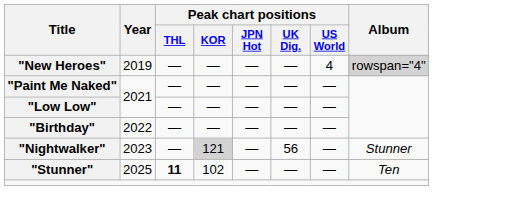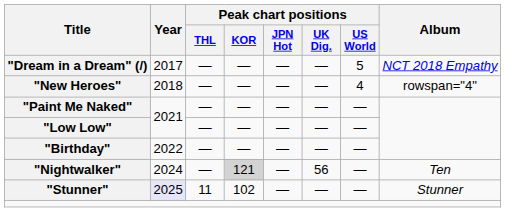+ row: (77, 65)
(137, 65) 2019 -> (168, 86) 2018
(389, 65) lightgrey background -> (440, 86) no background
(137, 148) 2023 -> (168, 169) 2024
(389, 148) Stunner -> (440, 169) Ten
(137, 169) no background -> (168, 190) lavender background
(174, 169) bold -> (205, 190) normal
(389, 169) Ten -> (440, 190) Stunner
